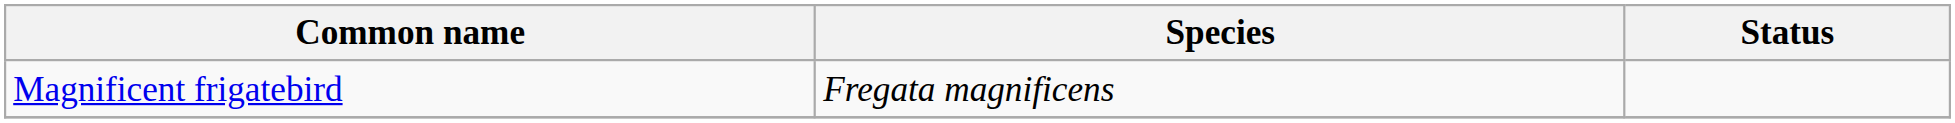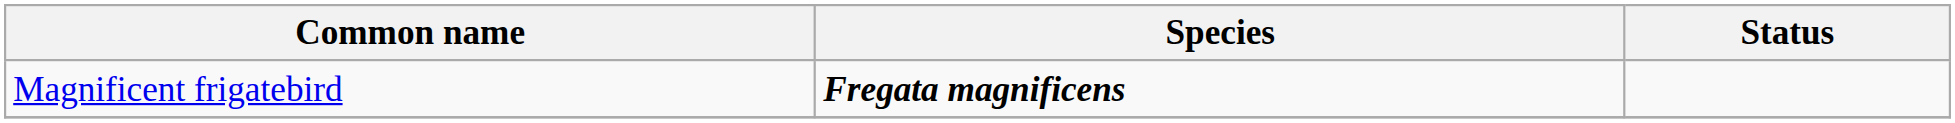(969, 88) normal -> (974, 88) bold
